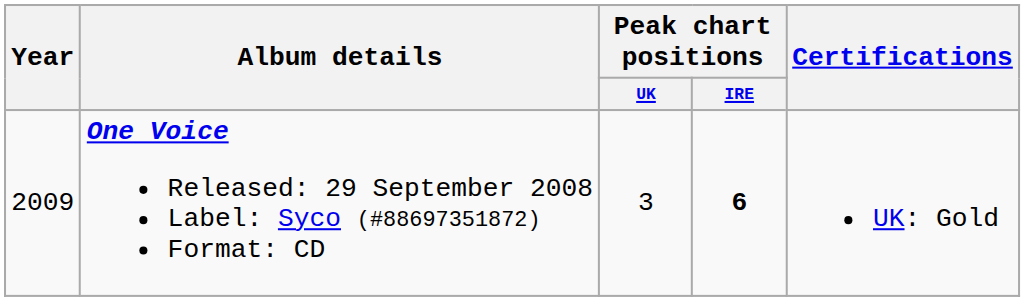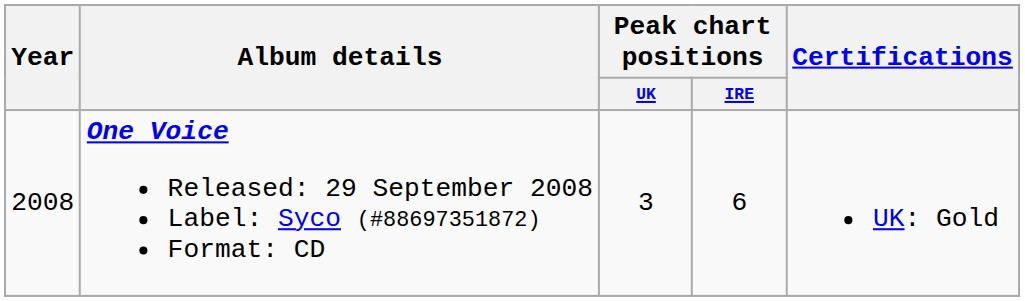(43, 203) 2009 -> (43, 203) 2008
(739, 203) bold -> (739, 203) normal
